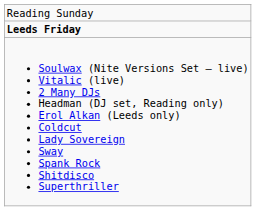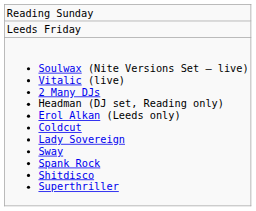(44, 30) bold -> (44, 30) normal
